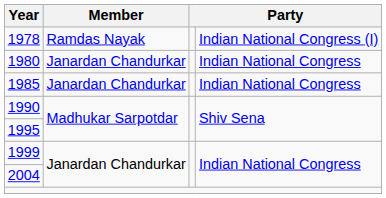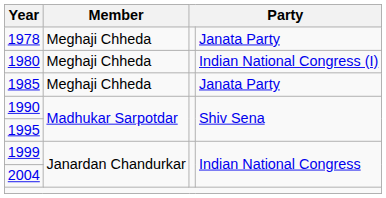(96, 38) Ramdas Nayak -> (99, 38) Meghaji Chheda
(289, 38) Indian National Congress (I) -> (239, 38) Janata Party
(116, 61) Janardan Chandurkar -> (99, 61) Meghaji Chheda
(280, 61) Indian National Congress -> (289, 61) Indian National Congress (I)
(116, 84) Janardan Chandurkar -> (99, 84) Meghaji Chheda
(280, 84) Indian National Congress -> (239, 84) Janata Party
